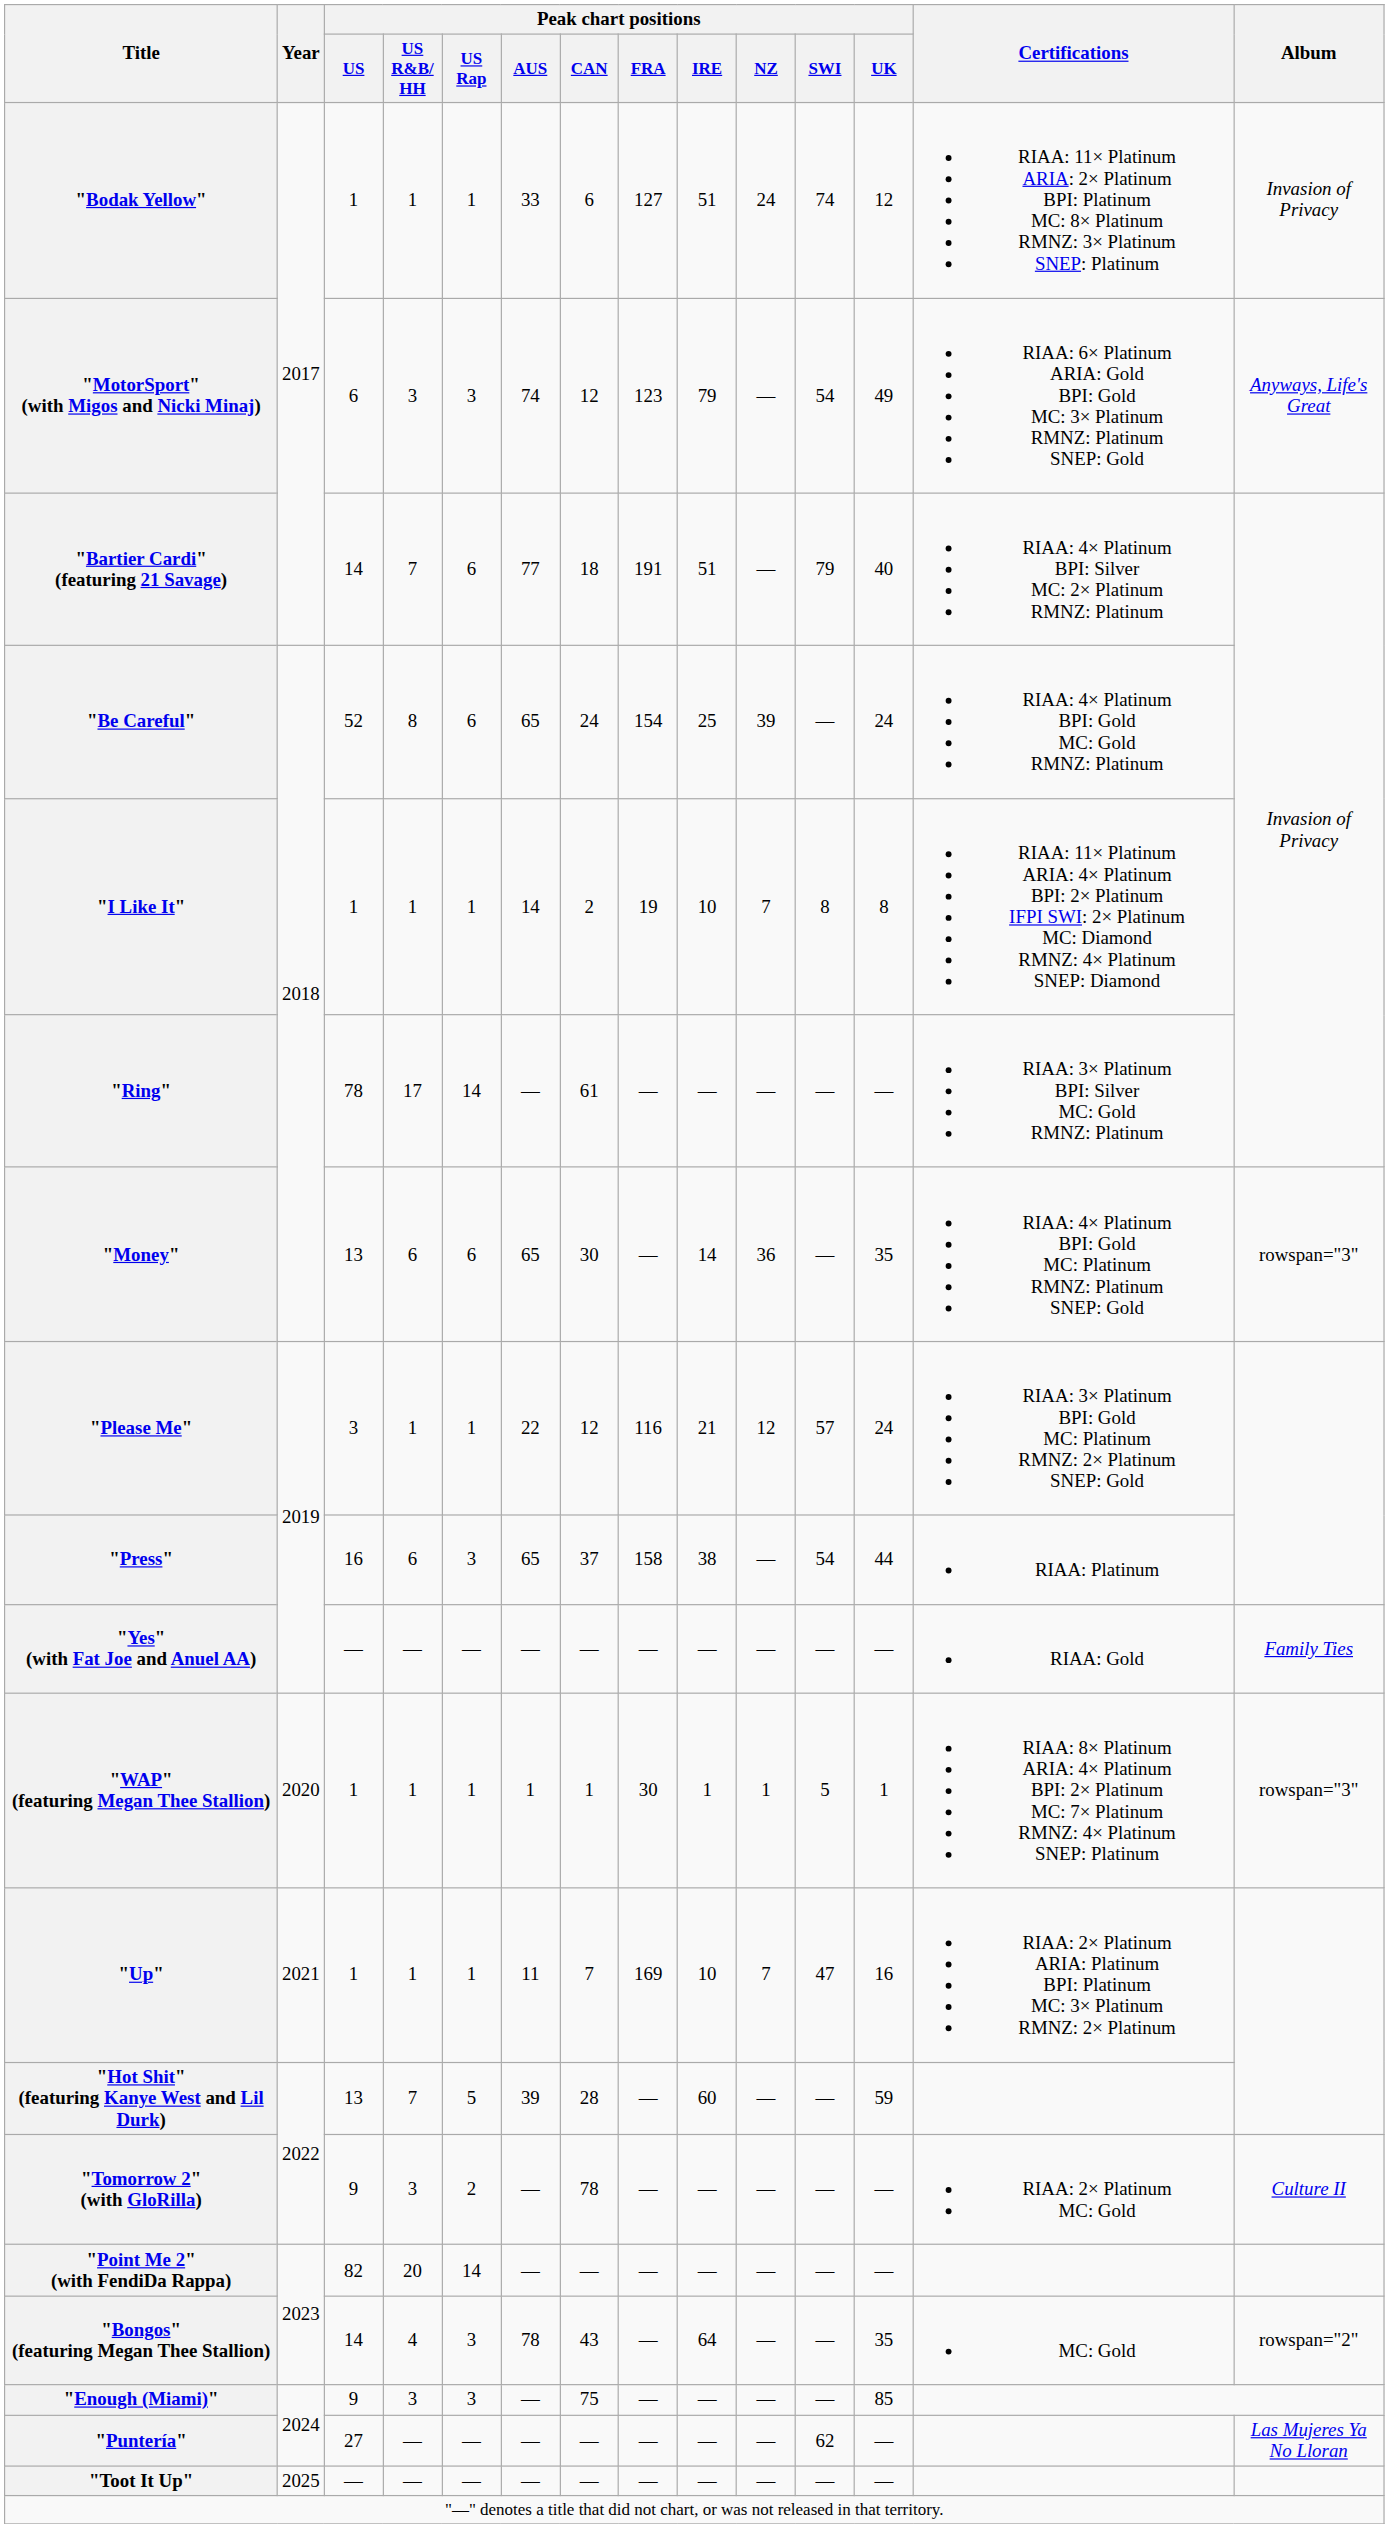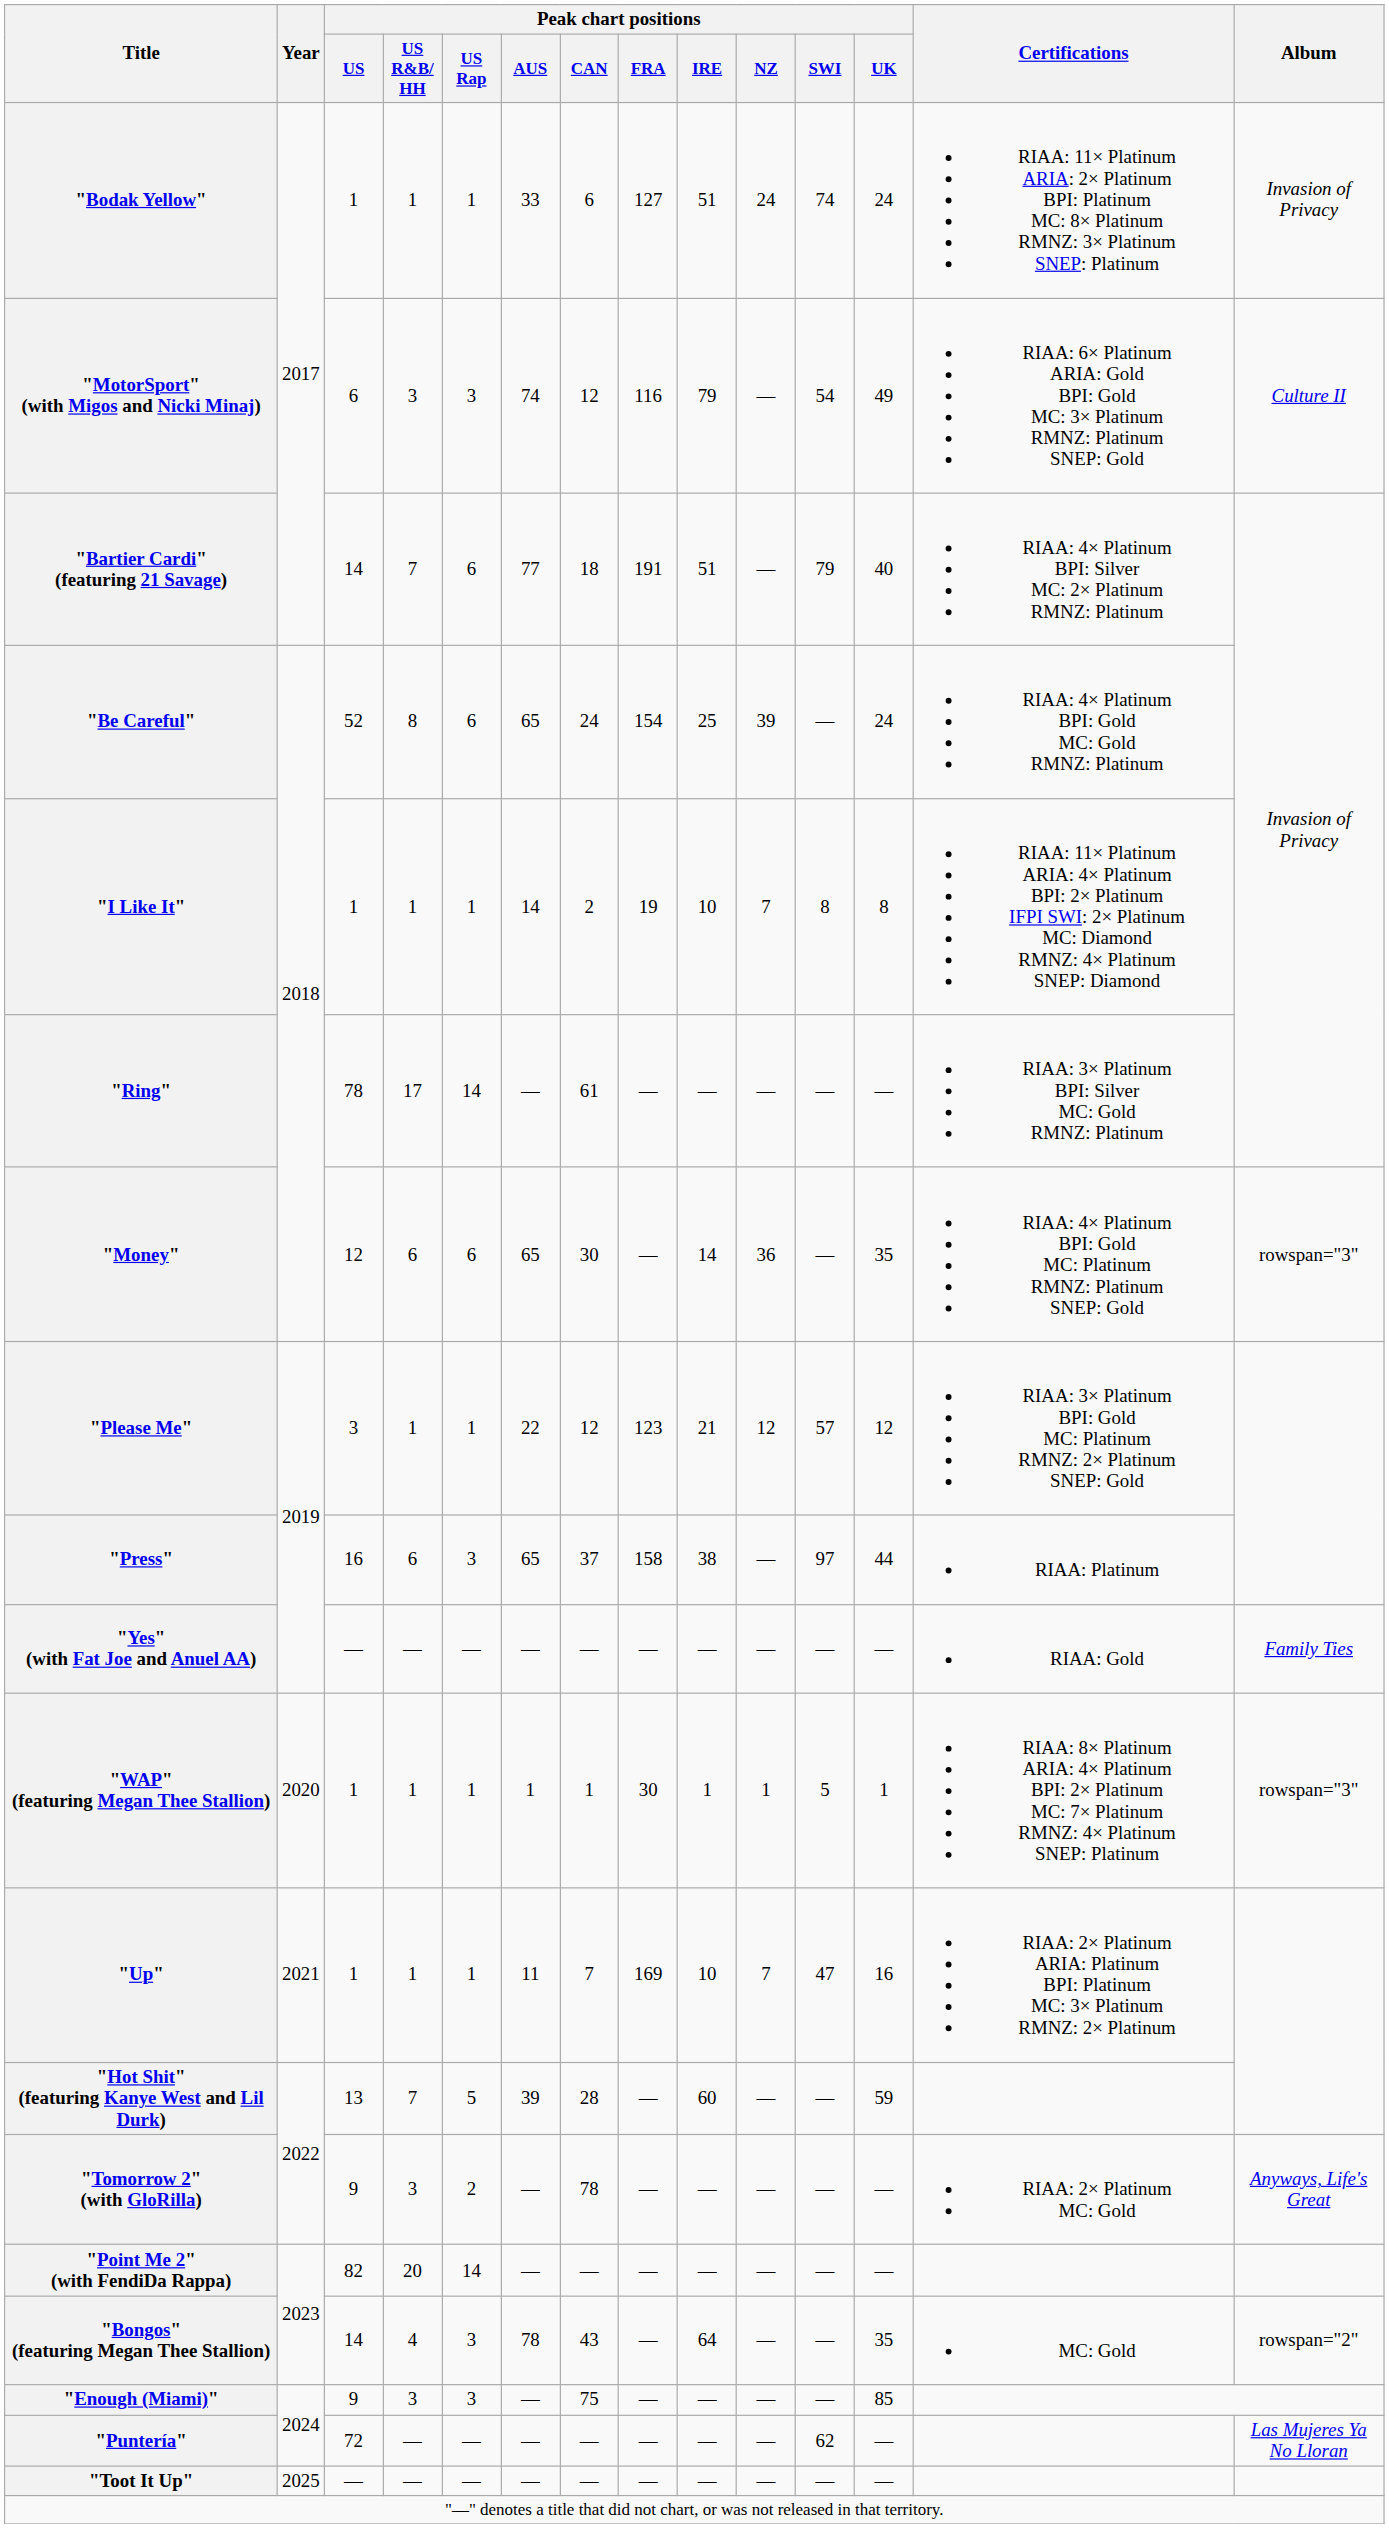(884, 200) 12 -> (884, 200) 24
(648, 395) 123 -> (648, 395) 116
(1309, 395) Anyways, Life's Great -> (1309, 395) Culture II
(354, 1254) 13 -> (354, 1254) 12
(648, 1428) 116 -> (648, 1428) 123
(884, 1428) 24 -> (884, 1428) 12
(825, 1559) 54 -> (825, 1559) 97
(1309, 2189) Culture II -> (1309, 2189) Anyways, Life's Great
(354, 2440) 27 -> (354, 2440) 72
